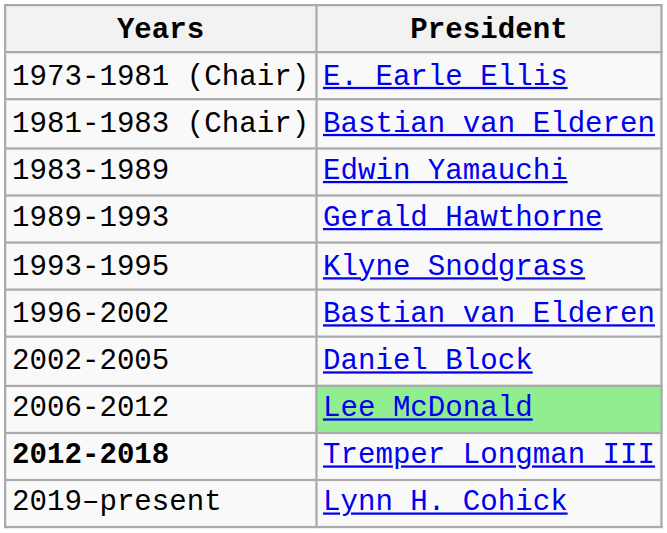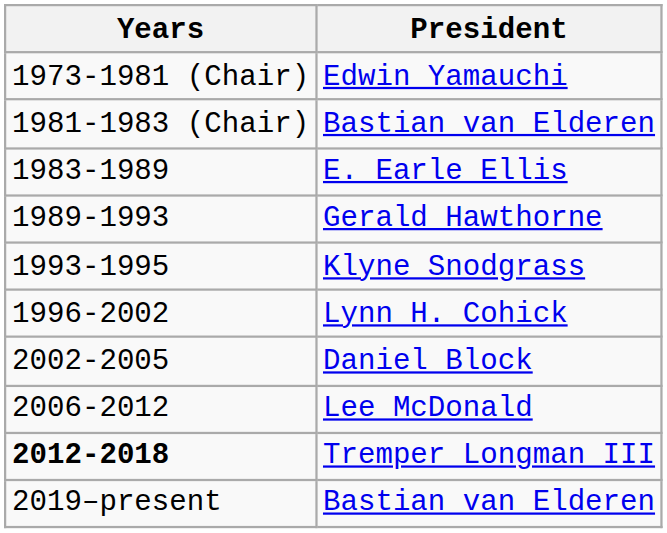(445, 76) E. Earle Ellis -> (445, 76) Edwin Yamauchi
(445, 171) Edwin Yamauchi -> (445, 171) E. Earle Ellis
(489, 314) Bastian van Elderen -> (445, 314) Lynn H. Cohick
(428, 409) lightgreen background -> (428, 409) no background
(445, 503) Lynn H. Cohick -> (489, 503) Bastian van Elderen
